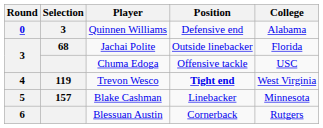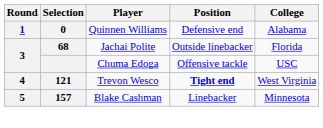(22, 30) 0 -> (22, 30) 1
(63, 30) 3 -> (63, 30) 0
(63, 81) 119 -> (63, 81) 121
- row: (128, 115)
